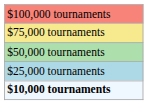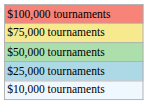(59, 89) bold -> (56, 89) normal
